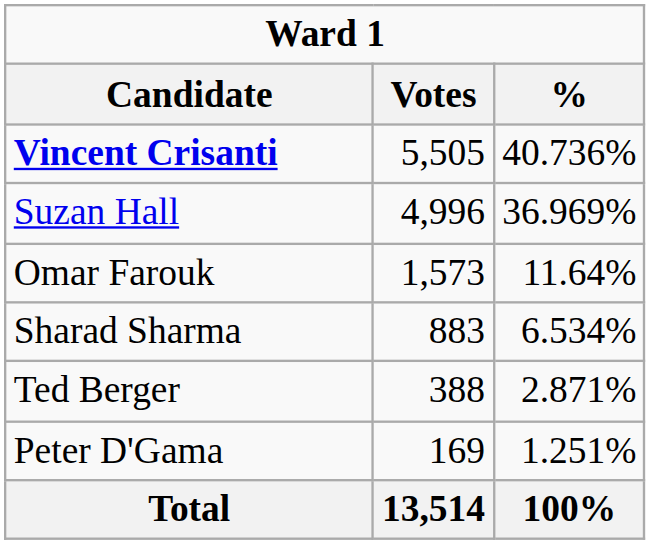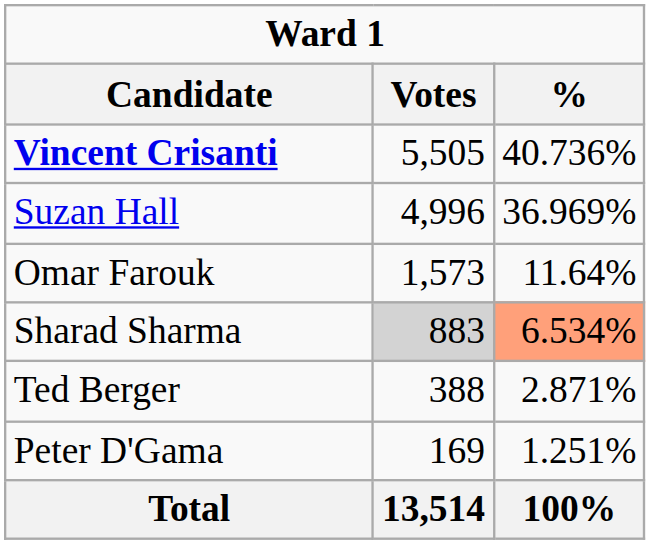(457, 331) no background -> (457, 331) lightgrey background
(579, 331) no background -> (579, 331) lightsalmon background
